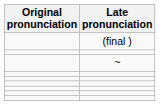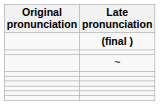(117, 41) normal -> (117, 41) bold
